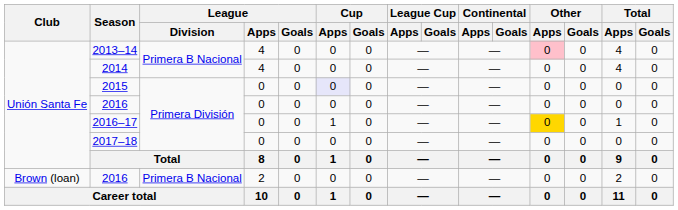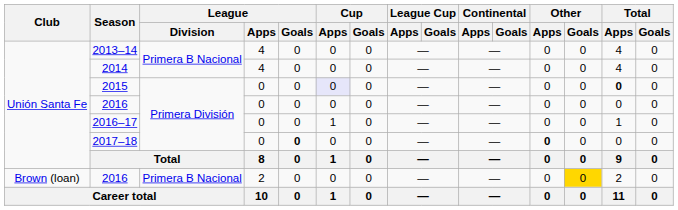(547, 50) pink background -> (547, 50) no background
(619, 86) normal -> (619, 86) bold
(547, 123) gold background -> (547, 123) no background
(297, 141) normal -> (297, 141) bold
(547, 141) normal -> (547, 141) bold
(583, 178) no background -> (583, 178) gold background
